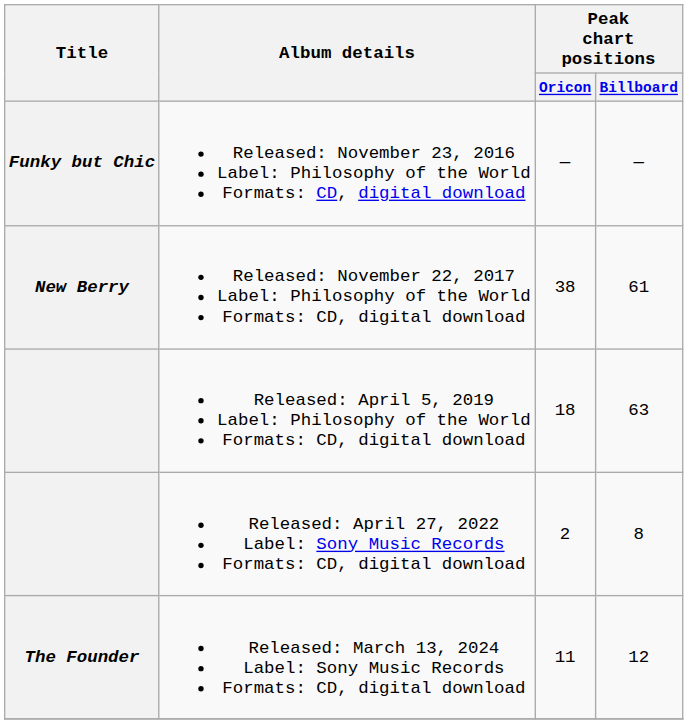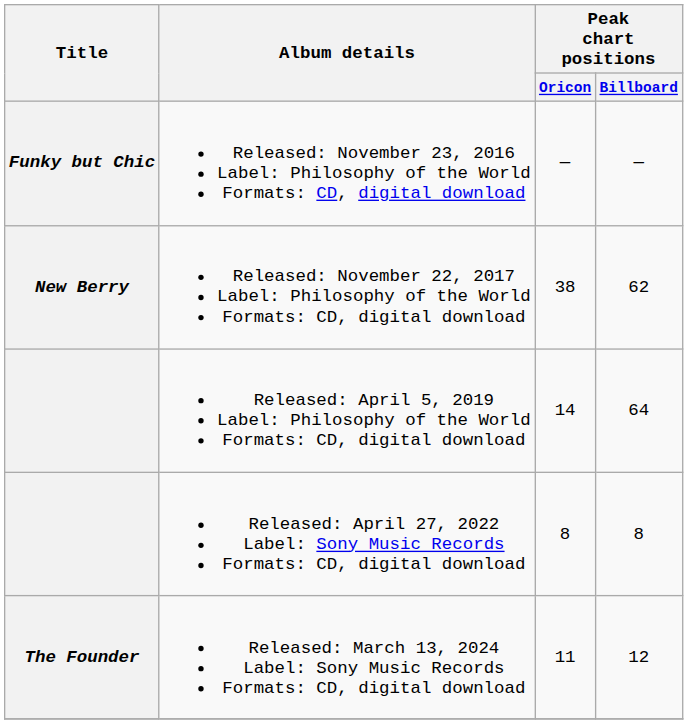(639, 287) 61 -> (639, 287) 62
(565, 410) 18 -> (565, 410) 14
(639, 410) 63 -> (639, 410) 64
(565, 534) 2 -> (565, 534) 8
